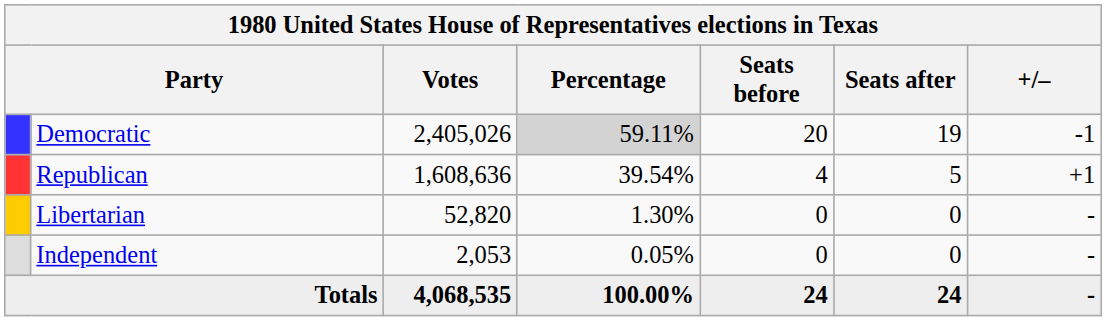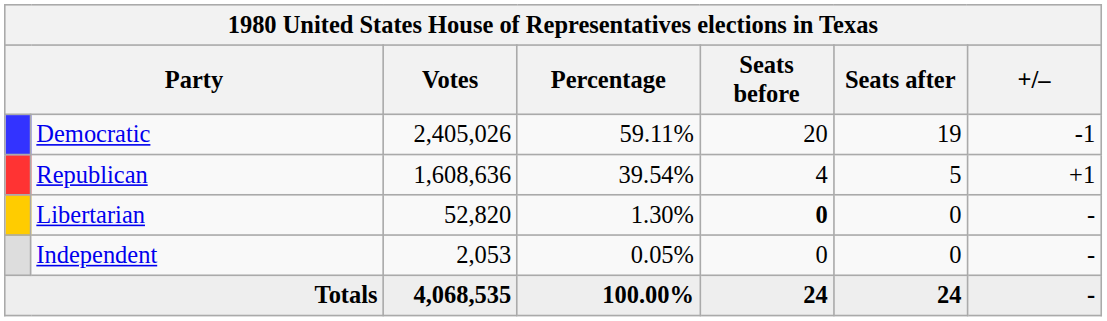(657, 134) lightgrey background -> (657, 134) no background
(822, 215) normal -> (822, 215) bold
